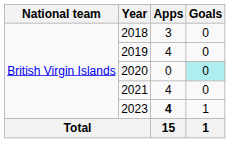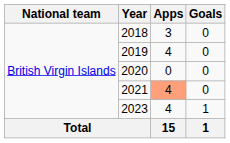(206, 71) paleturquoise background -> (206, 71) no background
(168, 90) no background -> (168, 90) lightsalmon background
(168, 109) bold -> (168, 109) normal
